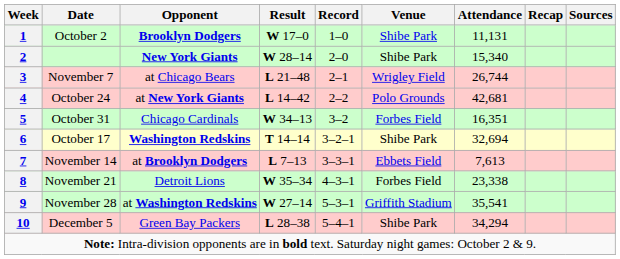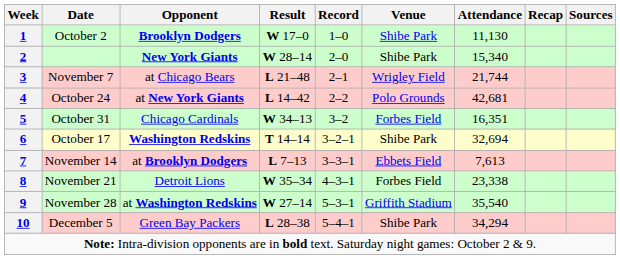(490, 35) 11,131 -> (490, 35) 11,130
(490, 77) 26,744 -> (490, 77) 21,744
(490, 202) 35,541 -> (490, 202) 35,540
